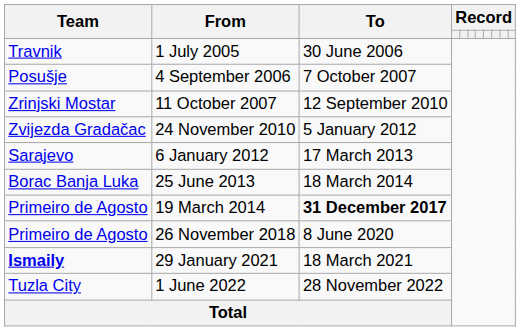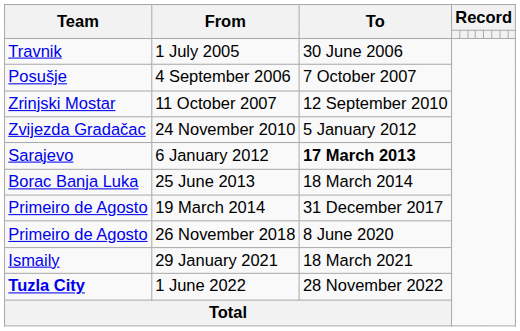(358, 155) normal -> (359, 155) bold
(375, 208) bold -> (373, 208) normal
(36, 260) bold -> (34, 260) normal
(45, 286) normal -> (47, 286) bold
